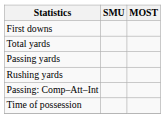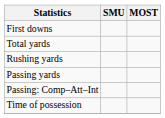rows swapped: (35, 74) <-> (33, 59)
